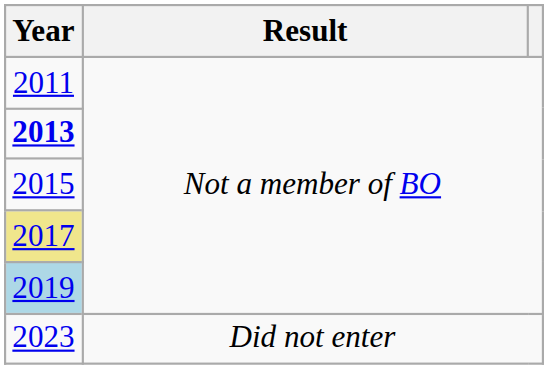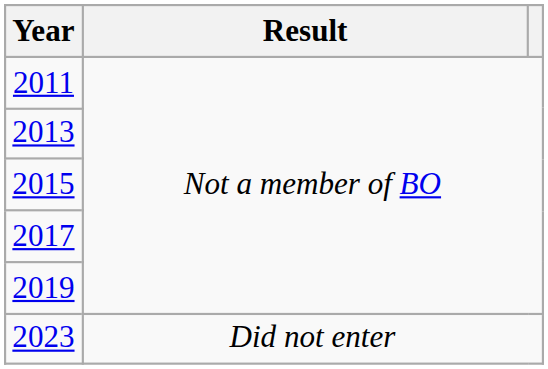(43, 133) bold -> (43, 133) normal
(43, 235) khaki background -> (43, 235) no background
(43, 287) lightblue background -> (43, 287) no background
